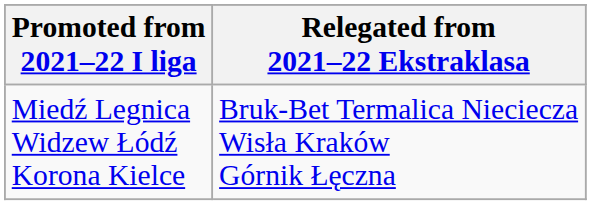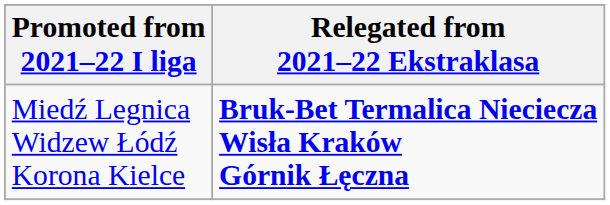(399, 141) normal -> (408, 141) bold
